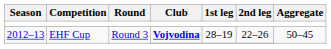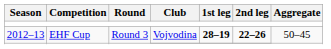(176, 34) bold -> (175, 34) normal
(219, 34) normal -> (216, 34) bold
(255, 34) normal -> (252, 34) bold
